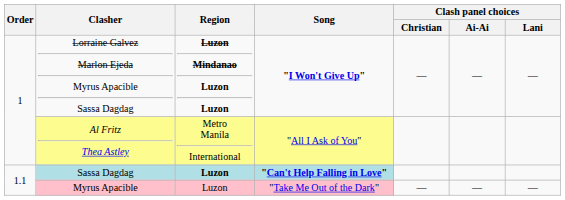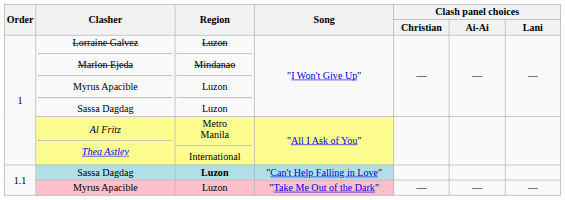(215, 76) bold -> (215, 76) normal
(324, 76) bold -> (324, 76) normal
(324, 172) bold -> (324, 172) normal
